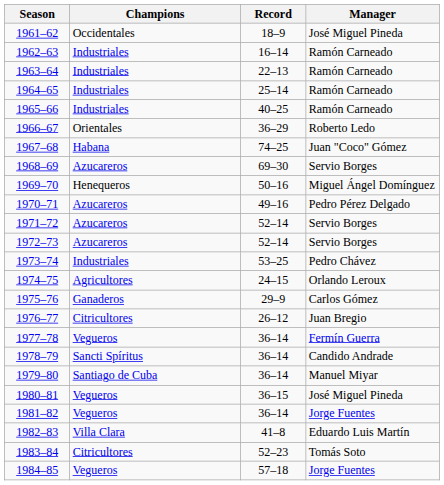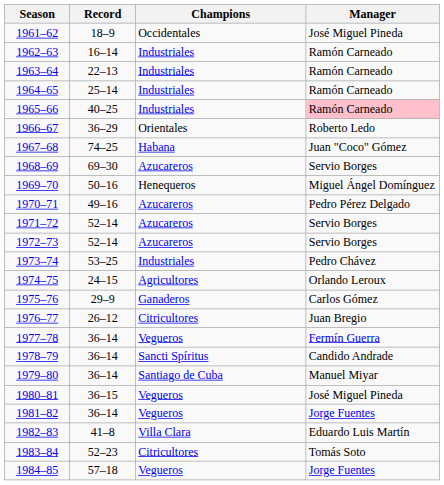columns swapped: (155, 14) <-> (273, 14)
(351, 109) no background -> (351, 109) pink background
